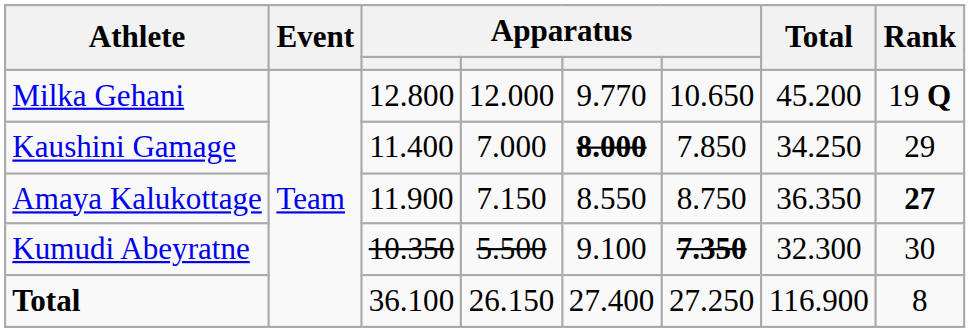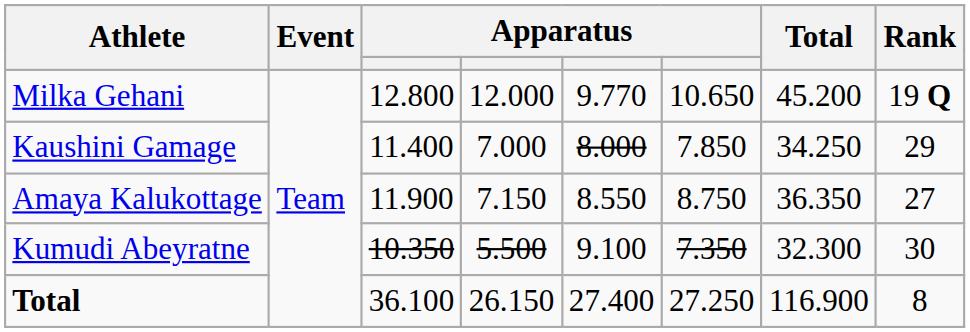(612, 147) bold -> (612, 147) normal
(920, 198) bold -> (920, 198) normal
(712, 249) bold -> (712, 249) normal
